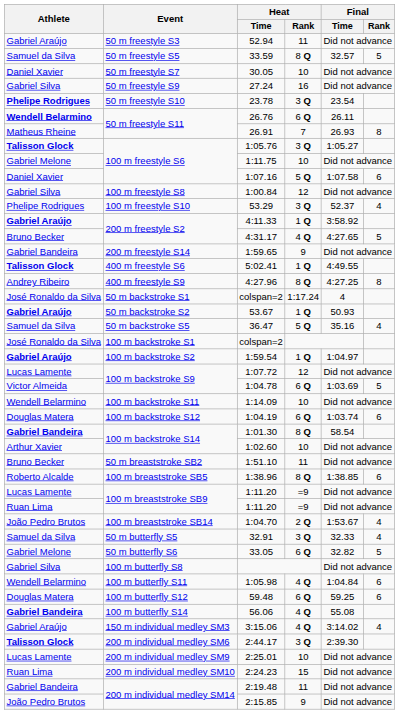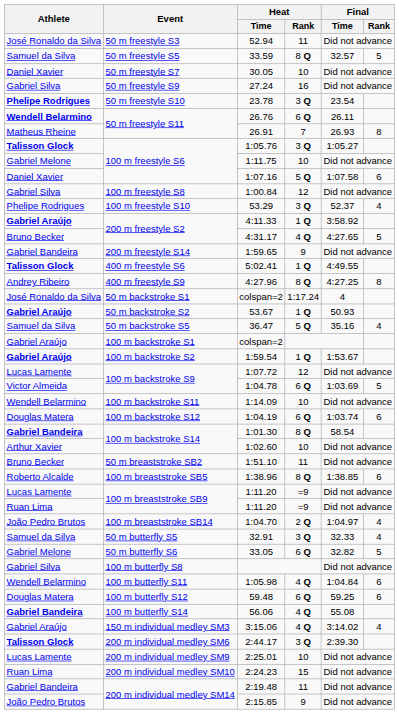(37, 41) Gabriel Araújo -> (54, 41) José Ronaldo da Silva
(54, 342) José Ronaldo da Silva -> (37, 342) Gabriel Araújo
(342, 357) 1:04.97 -> (342, 357) 1:53.67
(342, 522) 1:53.67 -> (342, 522) 1:04.97
